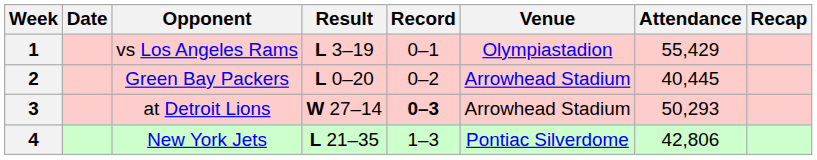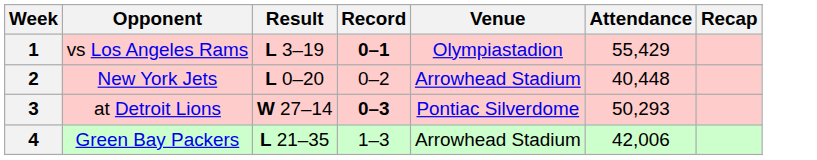- column: (87, 19)
(423, 49) normal -> (374, 49) bold
(207, 79) Green Bay Packers -> (157, 79) New York Jets
(690, 79) 40,445 -> (641, 79) 40,448
(547, 109) Arrowhead Stadium -> (498, 109) Pontiac Silverdome
(207, 139) New York Jets -> (157, 139) Green Bay Packers
(547, 139) Pontiac Silverdome -> (498, 139) Arrowhead Stadium
(690, 139) 42,806 -> (641, 139) 42,006
